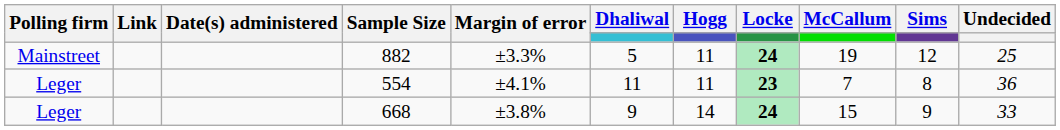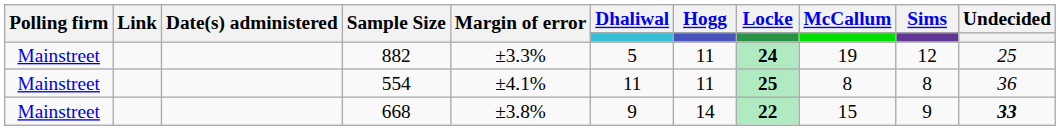(59, 84) Leger -> (59, 84) Mainstreet
(768, 84) 23 -> (768, 84) 25
(847, 84) 7 -> (847, 84) 8
(59, 111) Leger -> (59, 111) Mainstreet
(768, 111) 24 -> (768, 111) 22
(1007, 111) normal -> (1007, 111) bold
